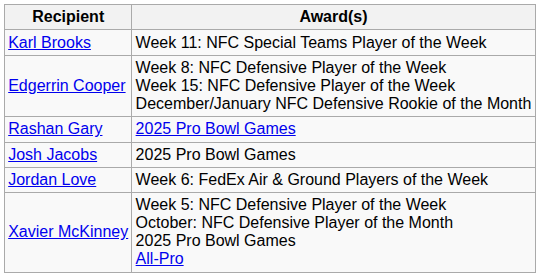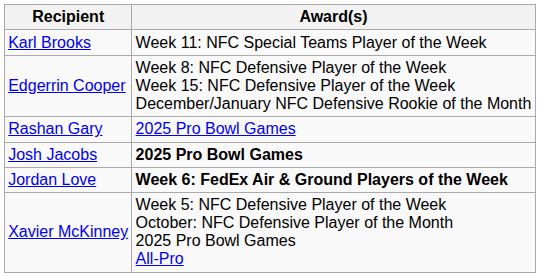(216, 154) normal -> (219, 154) bold
(312, 180) normal -> (322, 180) bold
